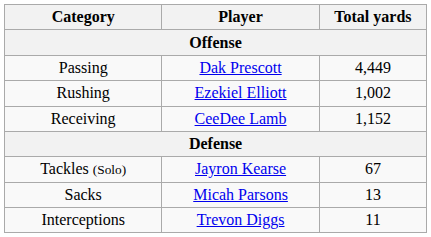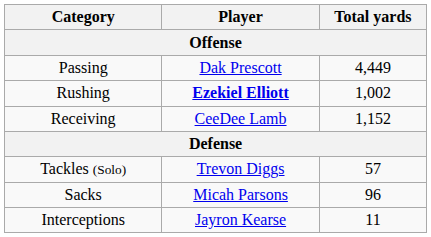(241, 93) normal -> (241, 93) bold
(241, 169) Jayron Kearse -> (241, 169) Trevon Diggs
(373, 169) 67 -> (373, 169) 57
(373, 194) 13 -> (373, 194) 96
(241, 220) Trevon Diggs -> (241, 220) Jayron Kearse
